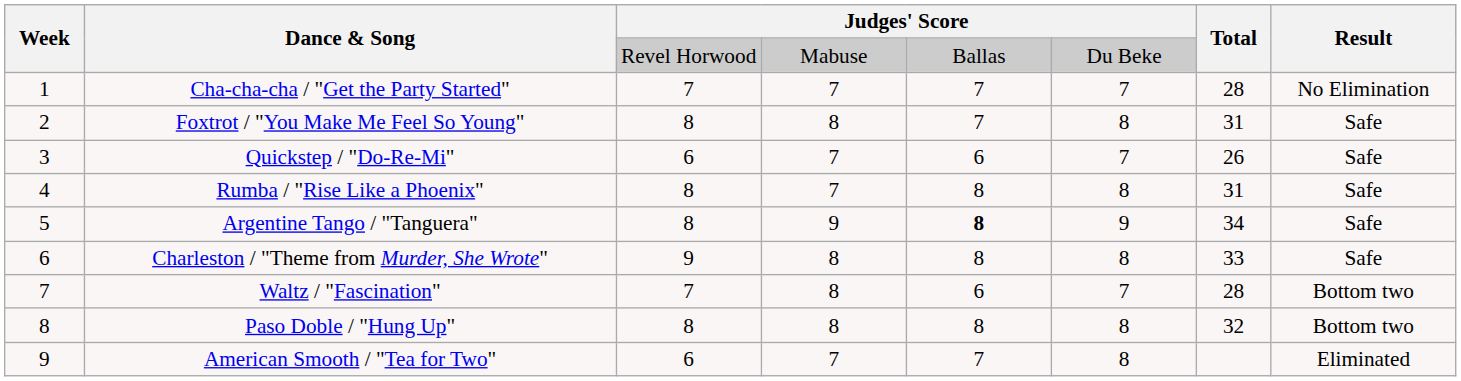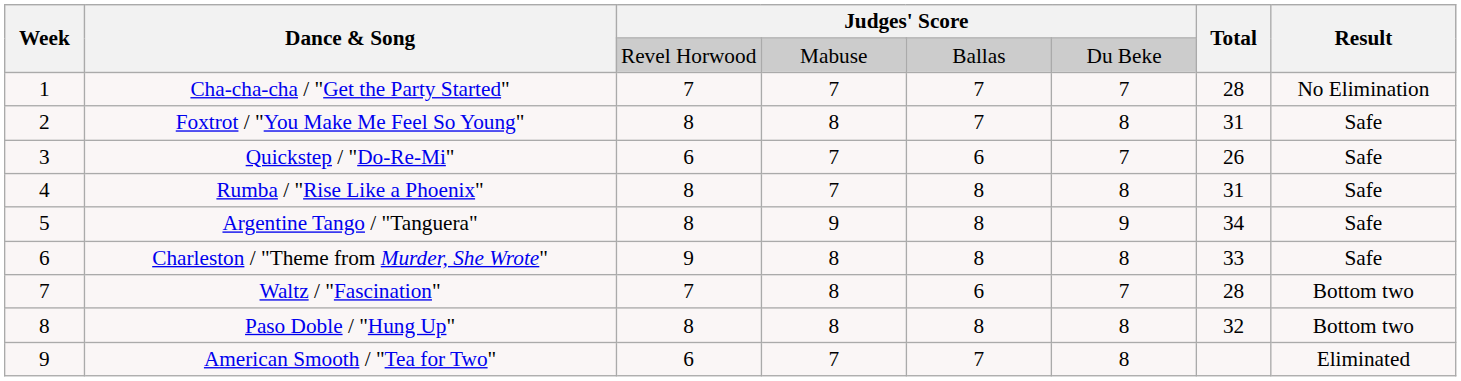(979, 223) bold -> (979, 223) normal
